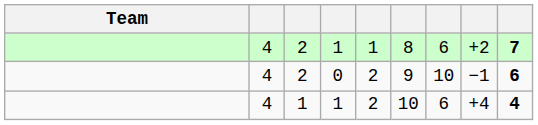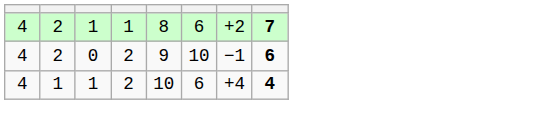- column: (127, 19)
